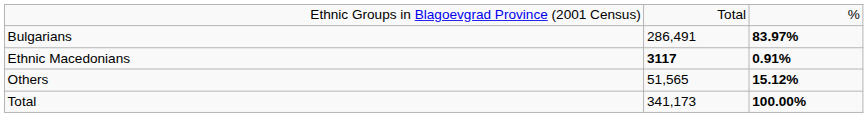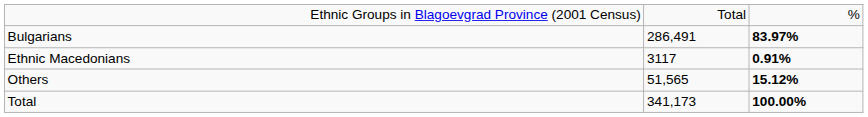(662, 58) bold -> (662, 58) normal
